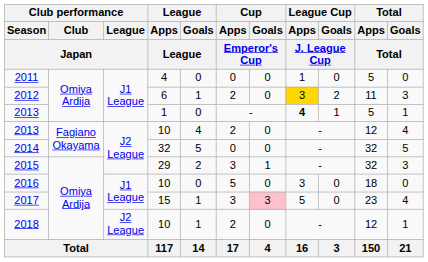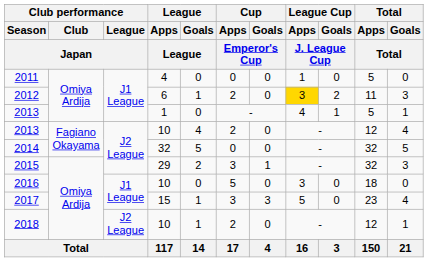(302, 113) bold -> (302, 113) normal
(267, 200) pink background -> (267, 200) no background
